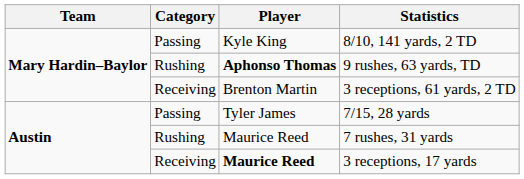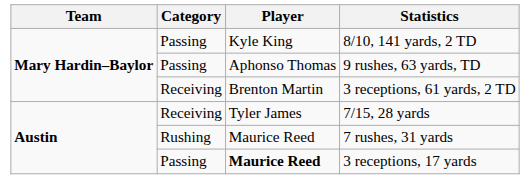(180, 64) Rushing -> (183, 64) Passing
(280, 64) bold -> (283, 64) normal
(177, 113) Passing -> (191, 113) Receiving
(185, 161) Receiving -> (183, 161) Passing
